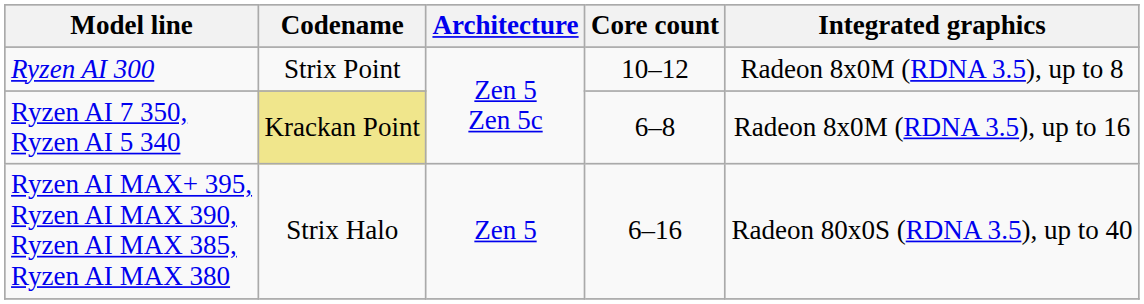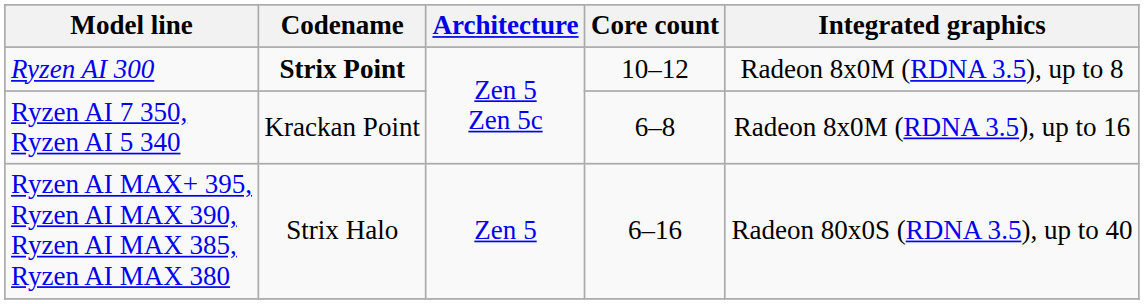(342, 68) normal -> (342, 68) bold
(342, 126) khaki background -> (342, 126) no background
